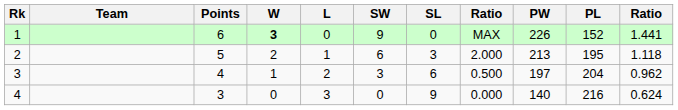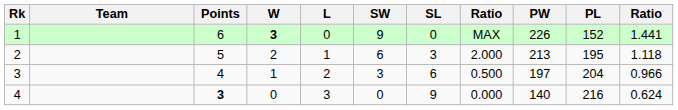(646, 74) 0.962 -> (646, 74) 0.966
(220, 94) normal -> (220, 94) bold
